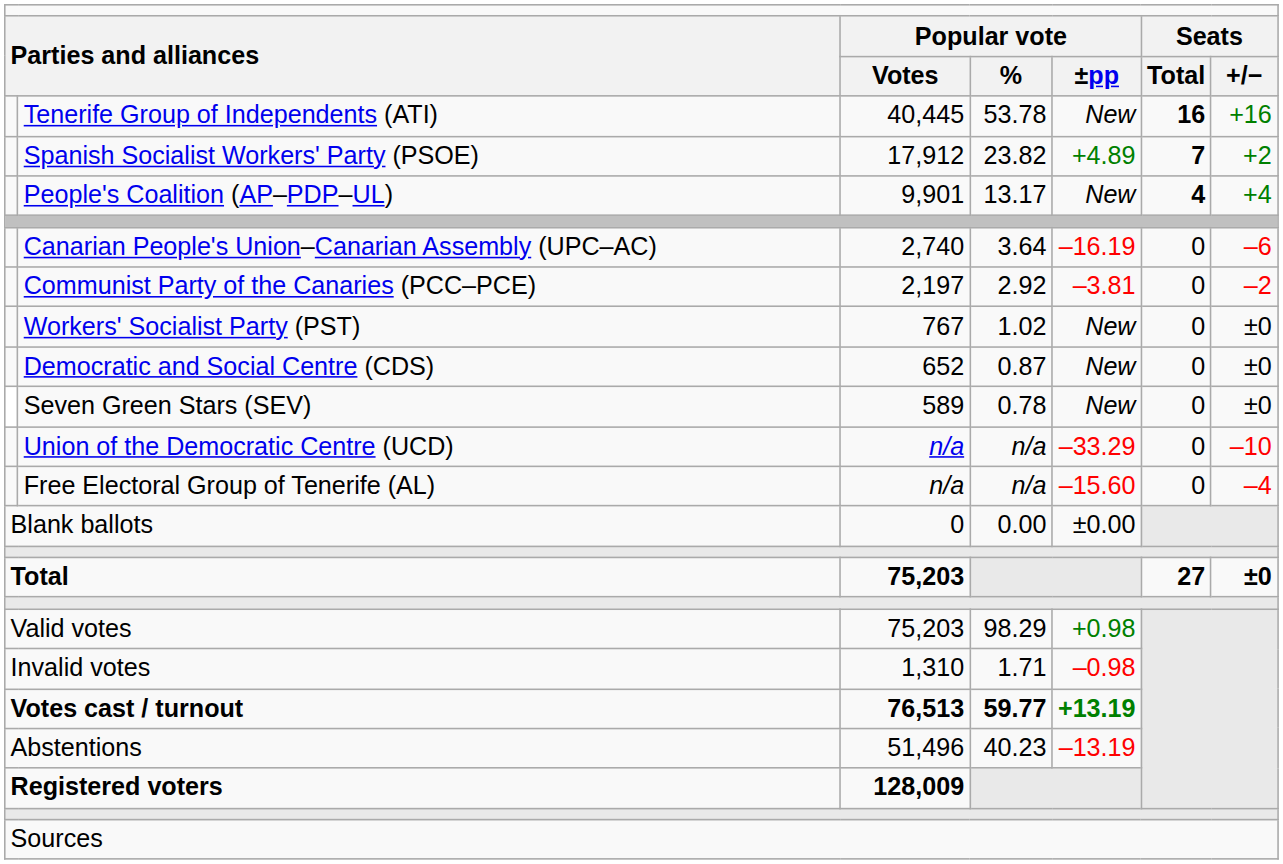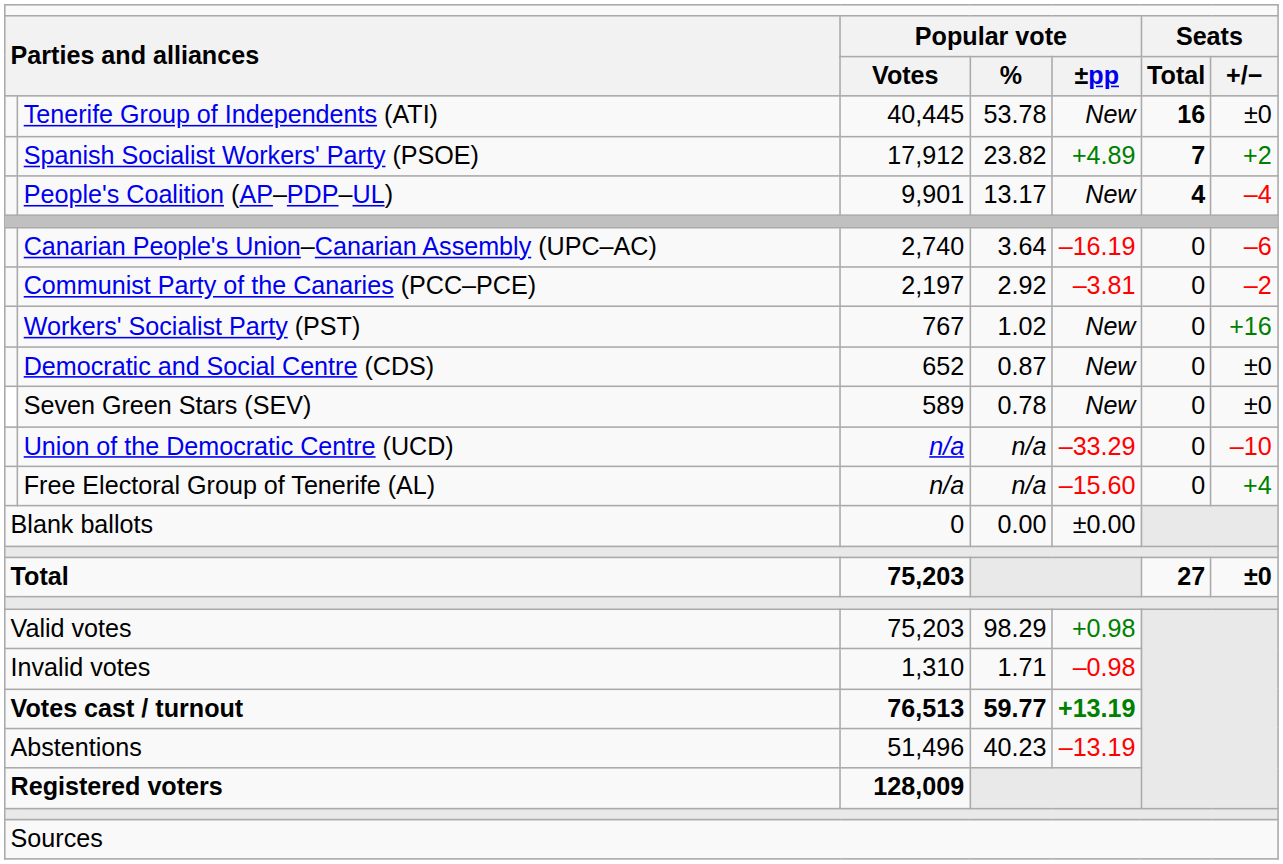(1250, 115) +16 -> (1258, 115) ±0
(1257, 195) +4 -> (1258, 195) –4
(1258, 326) ±0 -> (1250, 326) +16
(1258, 485) –4 -> (1257, 485) +4
